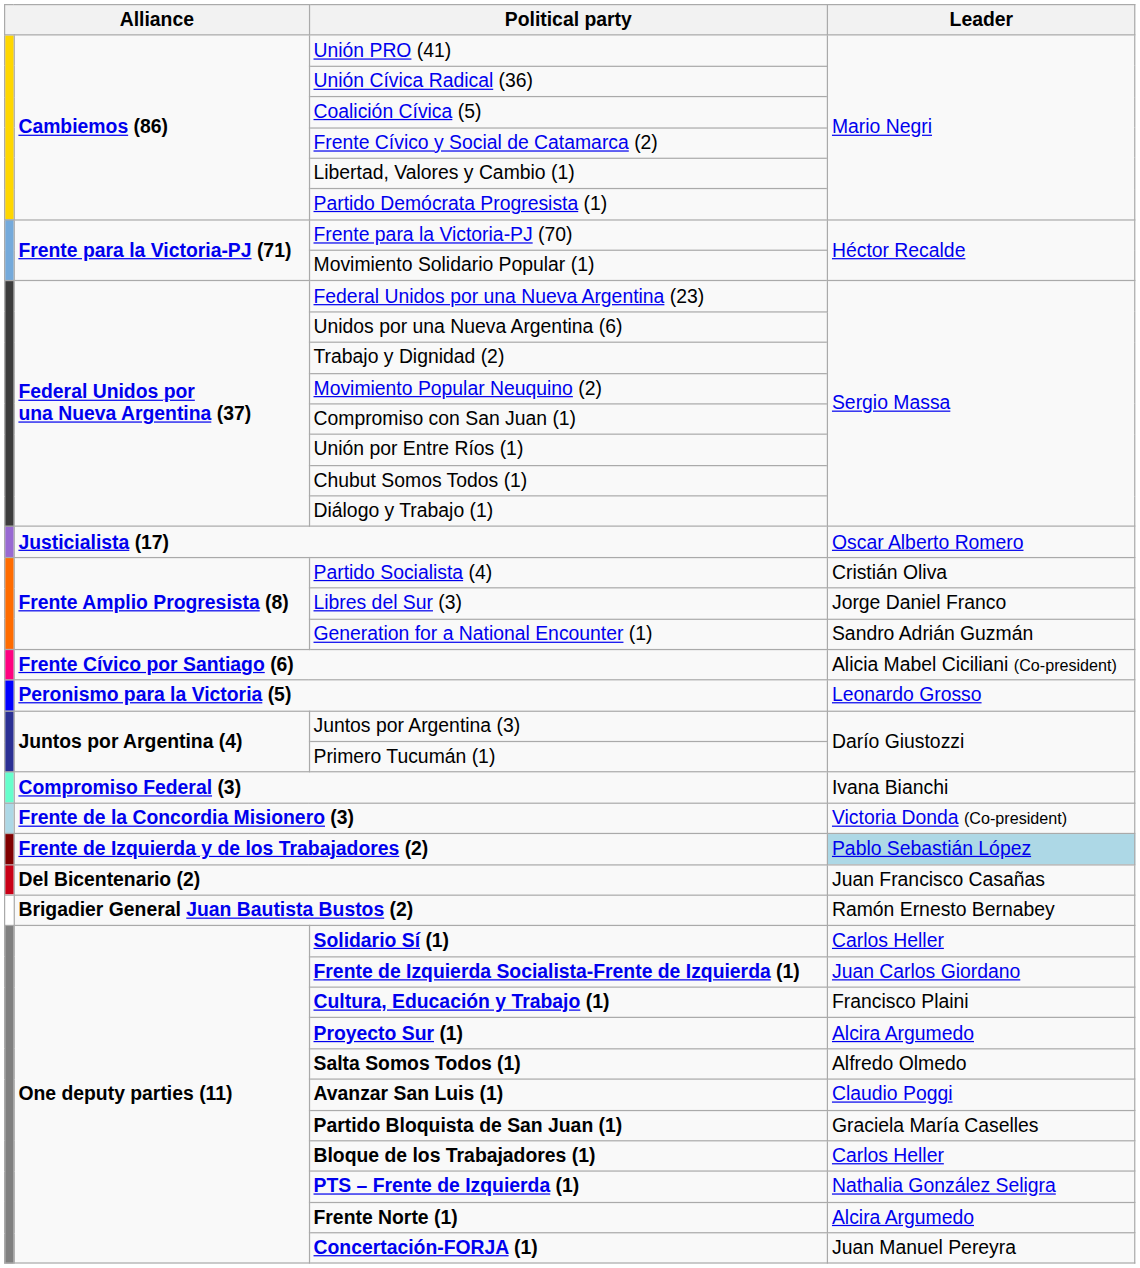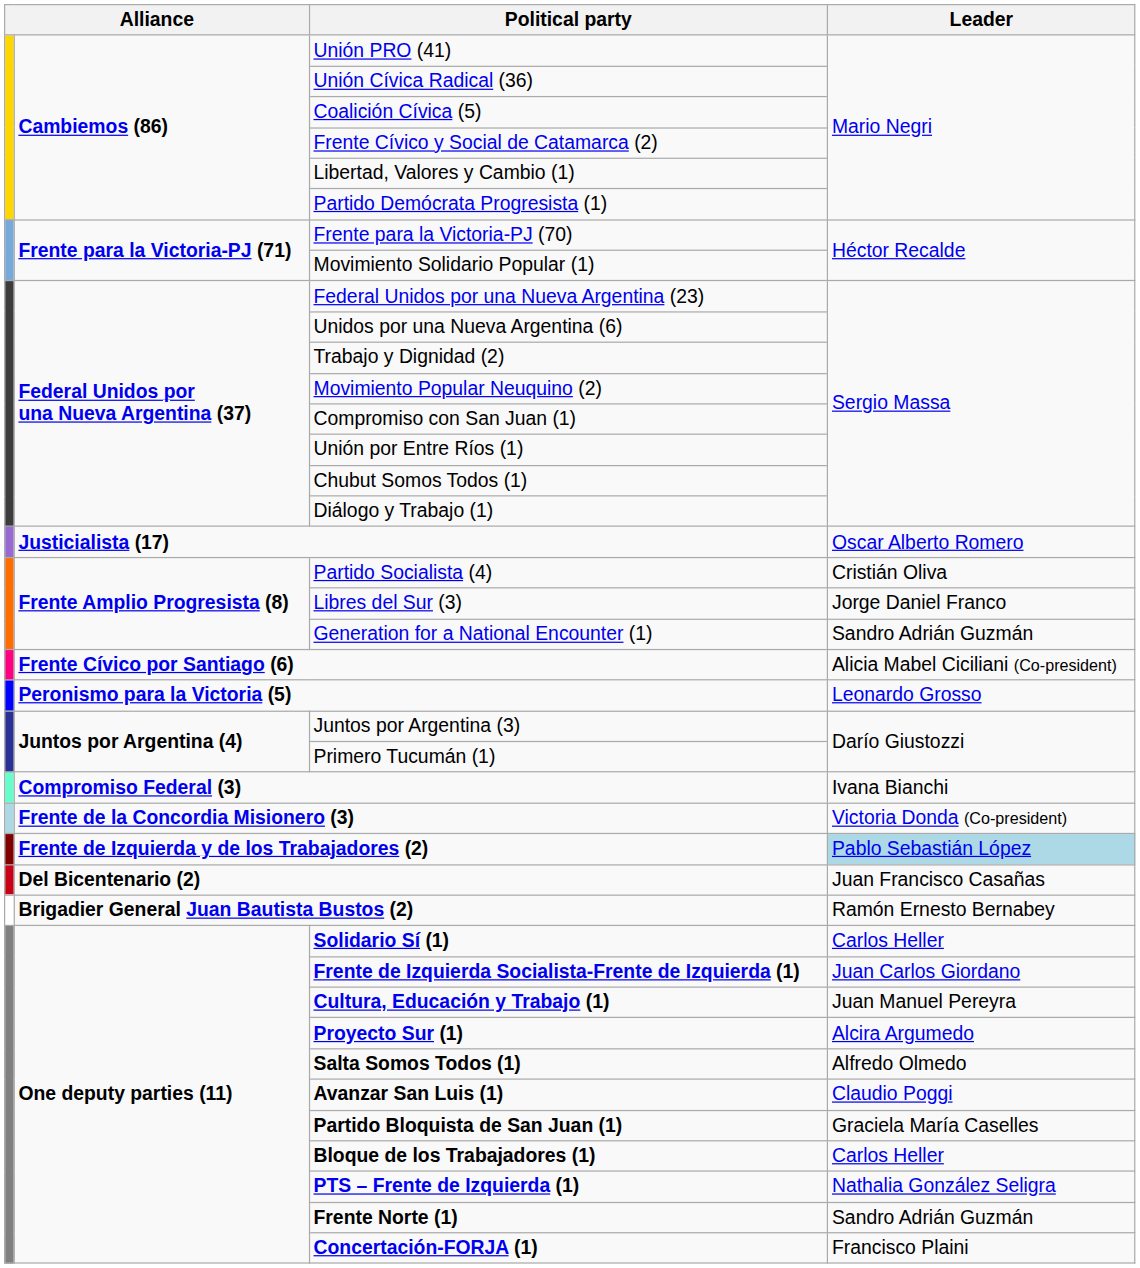(900, 1002) Francisco Plaini -> (924, 1002) Juan Manuel Pereyra
(903, 1217) Alcira Argumedo -> (933, 1217) Sandro Adrián Guzmán
(924, 1248) Juan Manuel Pereyra -> (900, 1248) Francisco Plaini
